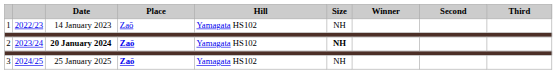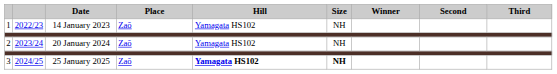(83, 43) bold -> (83, 43) normal
(127, 43) bold -> (125, 43) normal
(339, 43) bold -> (339, 43) normal
(127, 62) bold -> (125, 62) normal
(227, 62) normal -> (227, 62) bold
(339, 62) normal -> (339, 62) bold
